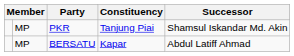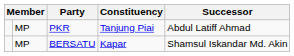(227, 28) Shamsul Iskandar Md. Akin -> (209, 28) Abdul Latiff Ahmad
(209, 43) Abdul Latiff Ahmad -> (227, 43) Shamsul Iskandar Md. Akin
